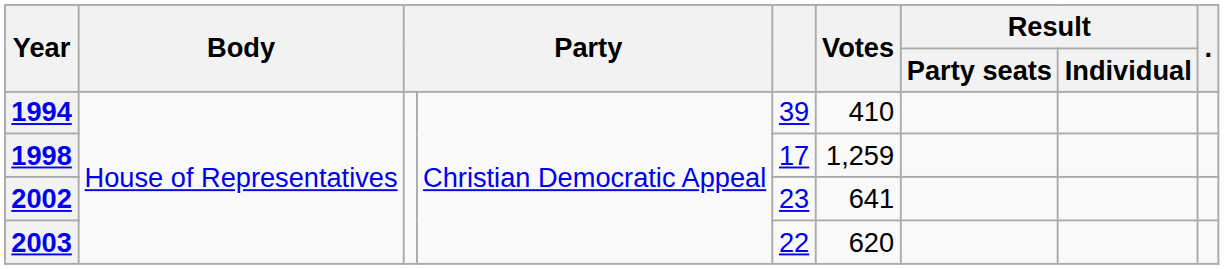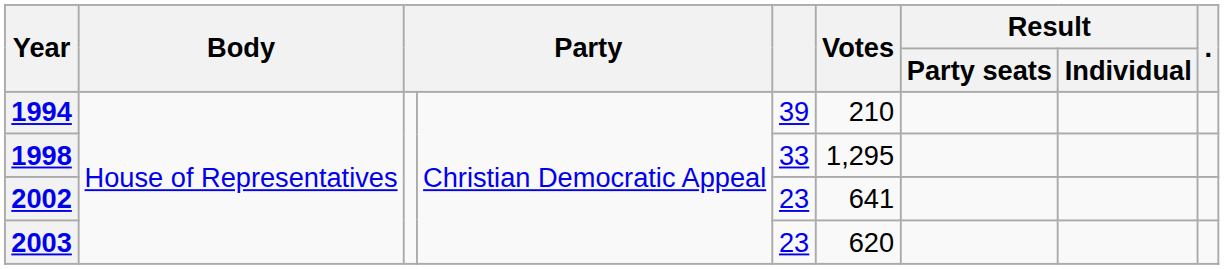(871, 113) 410 -> (871, 113) 210
(794, 156) 17 -> (794, 156) 33
(860, 156) 1,259 -> (860, 156) 1,295
(794, 242) 22 -> (794, 242) 23
